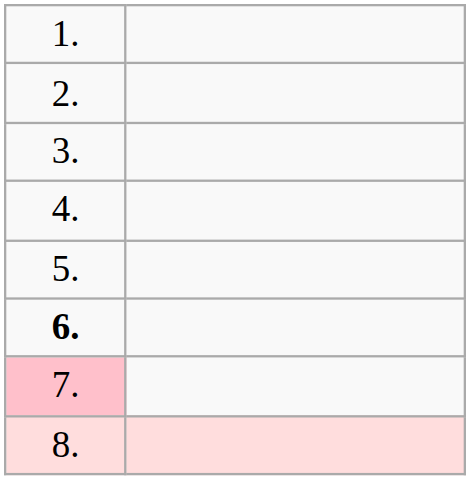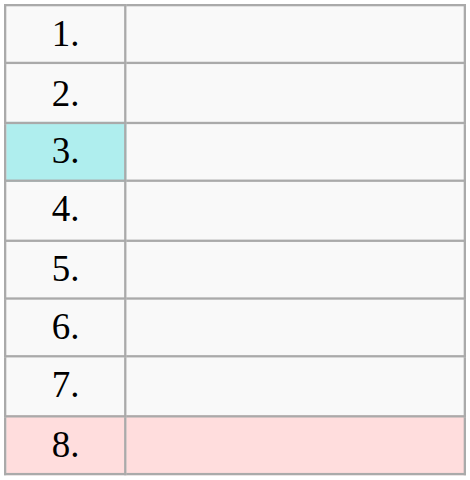(66, 151) no background -> (66, 151) paleturquoise background
(66, 326) bold -> (66, 326) normal
(66, 385) pink background -> (66, 385) no background
